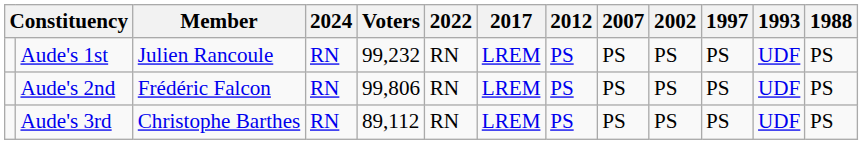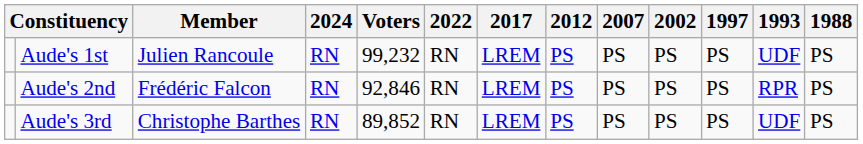(391, 88) 99,806 -> (391, 88) 92,846
(779, 88) UDF -> (778, 88) RPR
(391, 121) 89,112 -> (391, 121) 89,852
